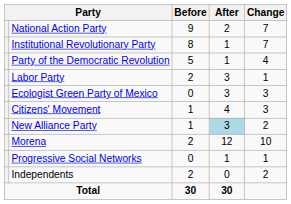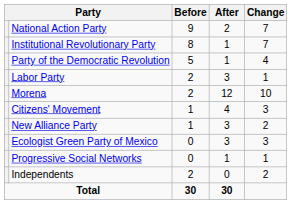rows swapped: (29, 142) <-> (85, 93)
(227, 126) lightblue background -> (227, 126) no background
